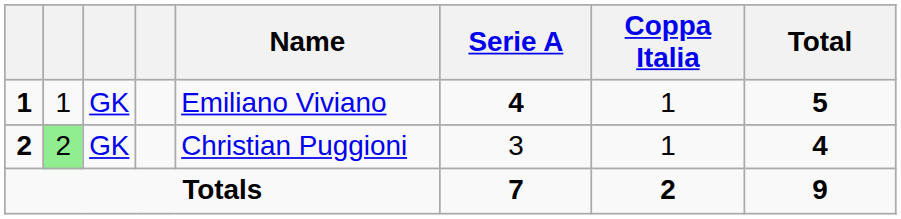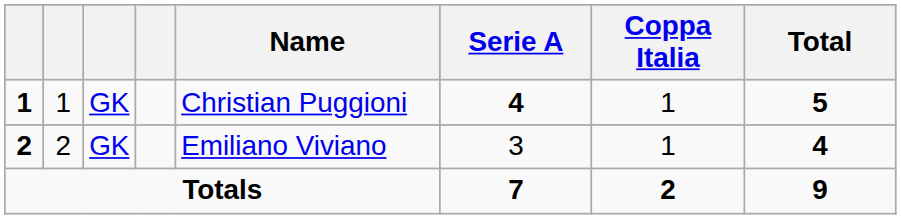(284, 102) Emiliano Viviano -> (294, 102) Christian Puggioni
(63, 146) lightgreen background -> (63, 146) no background
(294, 146) Christian Puggioni -> (284, 146) Emiliano Viviano
